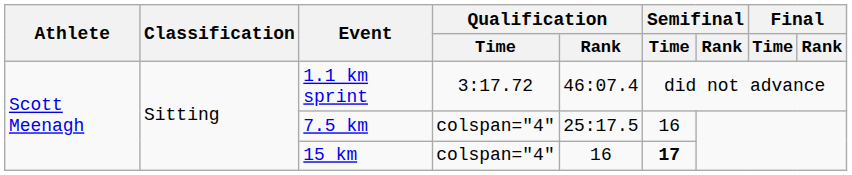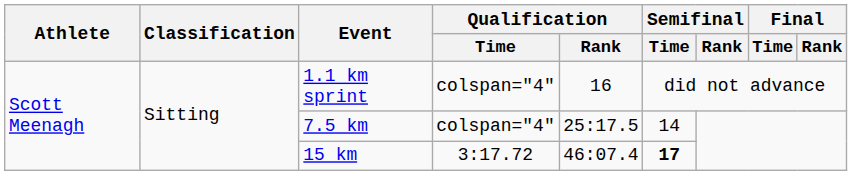(495, 86) 3:17.72 -> (495, 86) colspan="4"
(601, 86) 46:07.4 -> (601, 86) 16
(669, 126) 16 -> (669, 126) 14
(495, 155) colspan="4" -> (495, 155) 3:17.72
(601, 155) 16 -> (601, 155) 46:07.4
